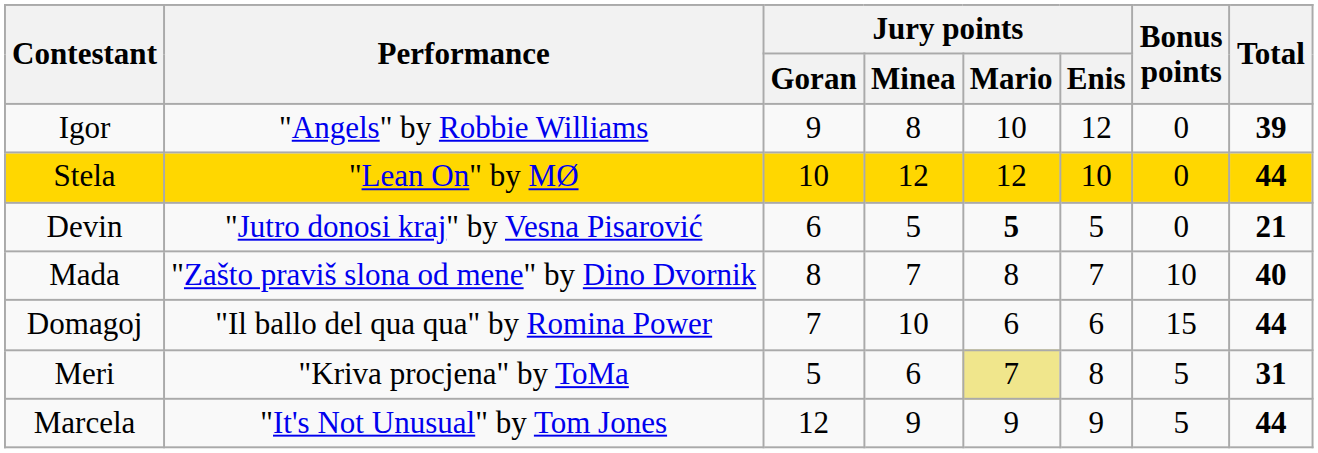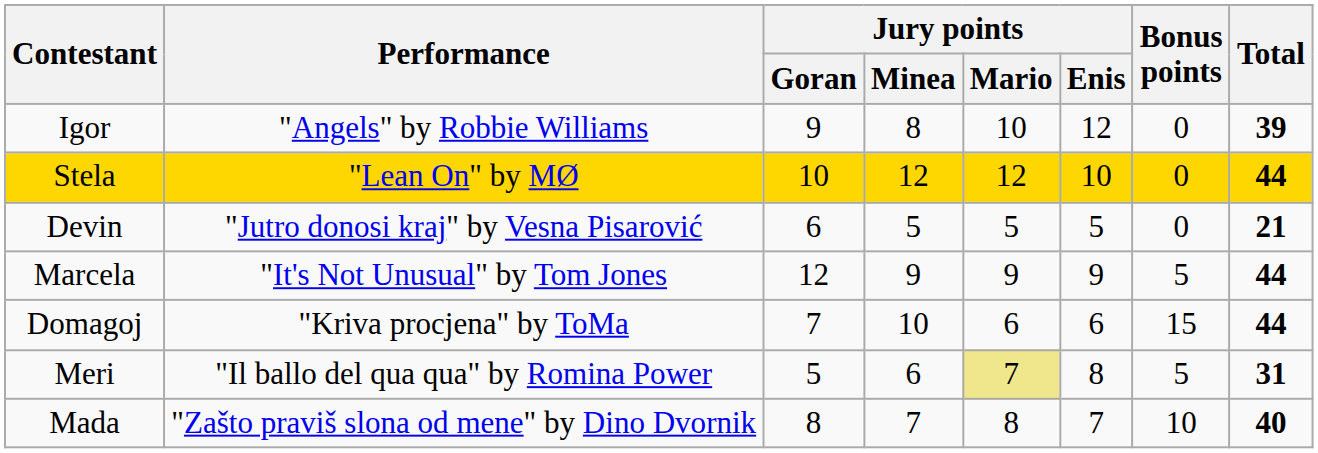(1011, 226) bold -> (1011, 226) normal
rows swapped: (85, 422) <-> (85, 275)
(464, 324) "Il ballo del qua qua" by Romina Power -> (464, 324) "Kriva procjena" by ToMa
(464, 373) "Kriva procjena" by ToMa -> (464, 373) "Il ballo del qua qua" by Romina Power
